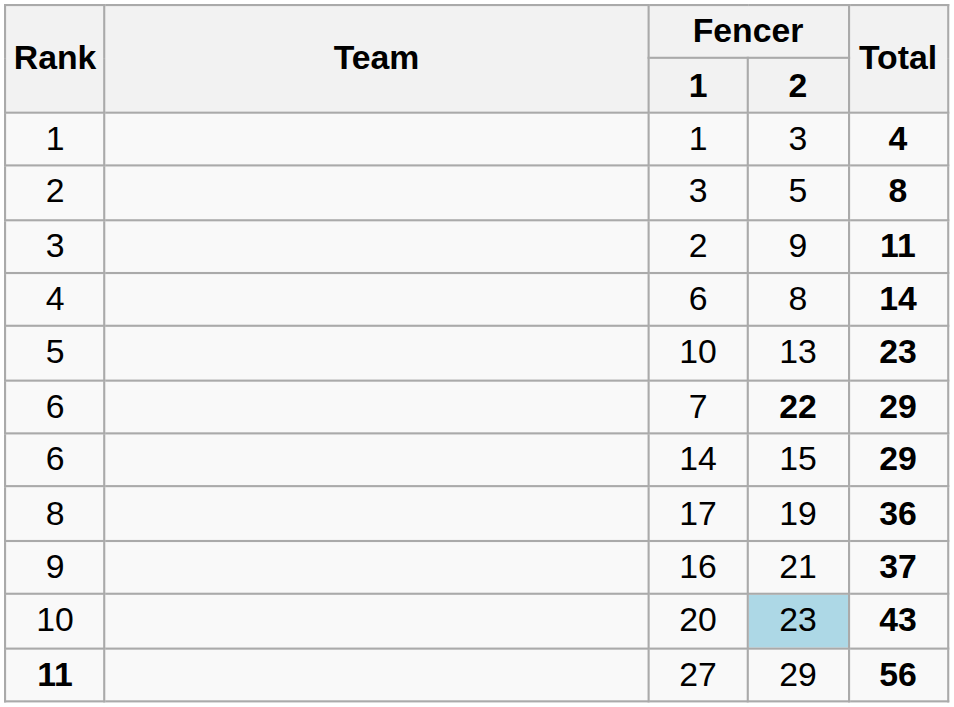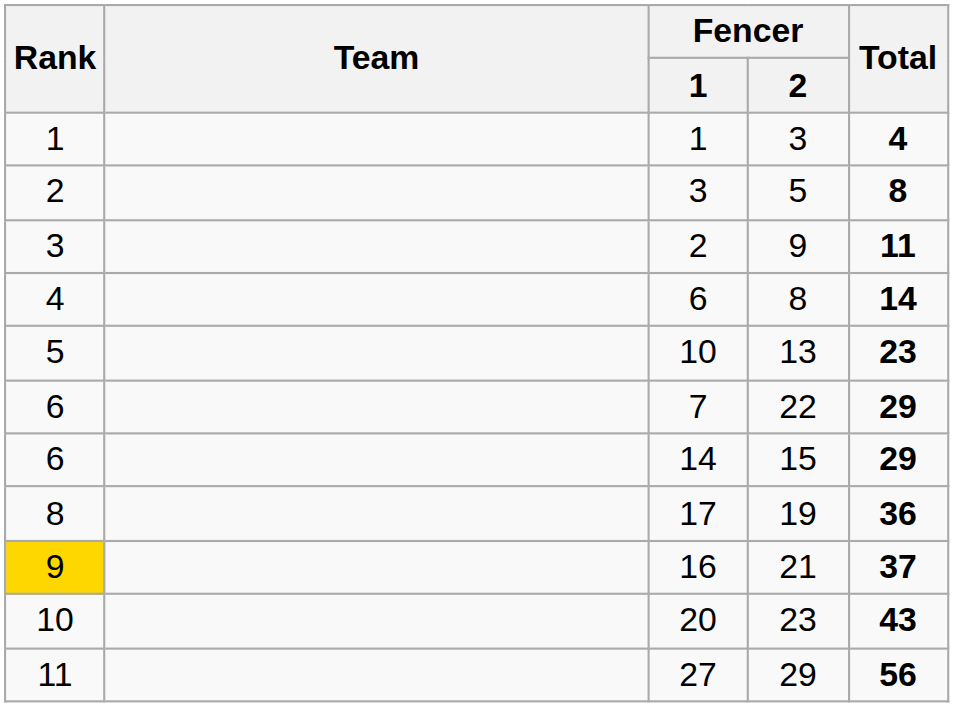(798, 406) bold -> (798, 406) normal
(55, 566) no background -> (55, 566) gold background
(798, 620) lightblue background -> (798, 620) no background
(55, 673) bold -> (55, 673) normal
